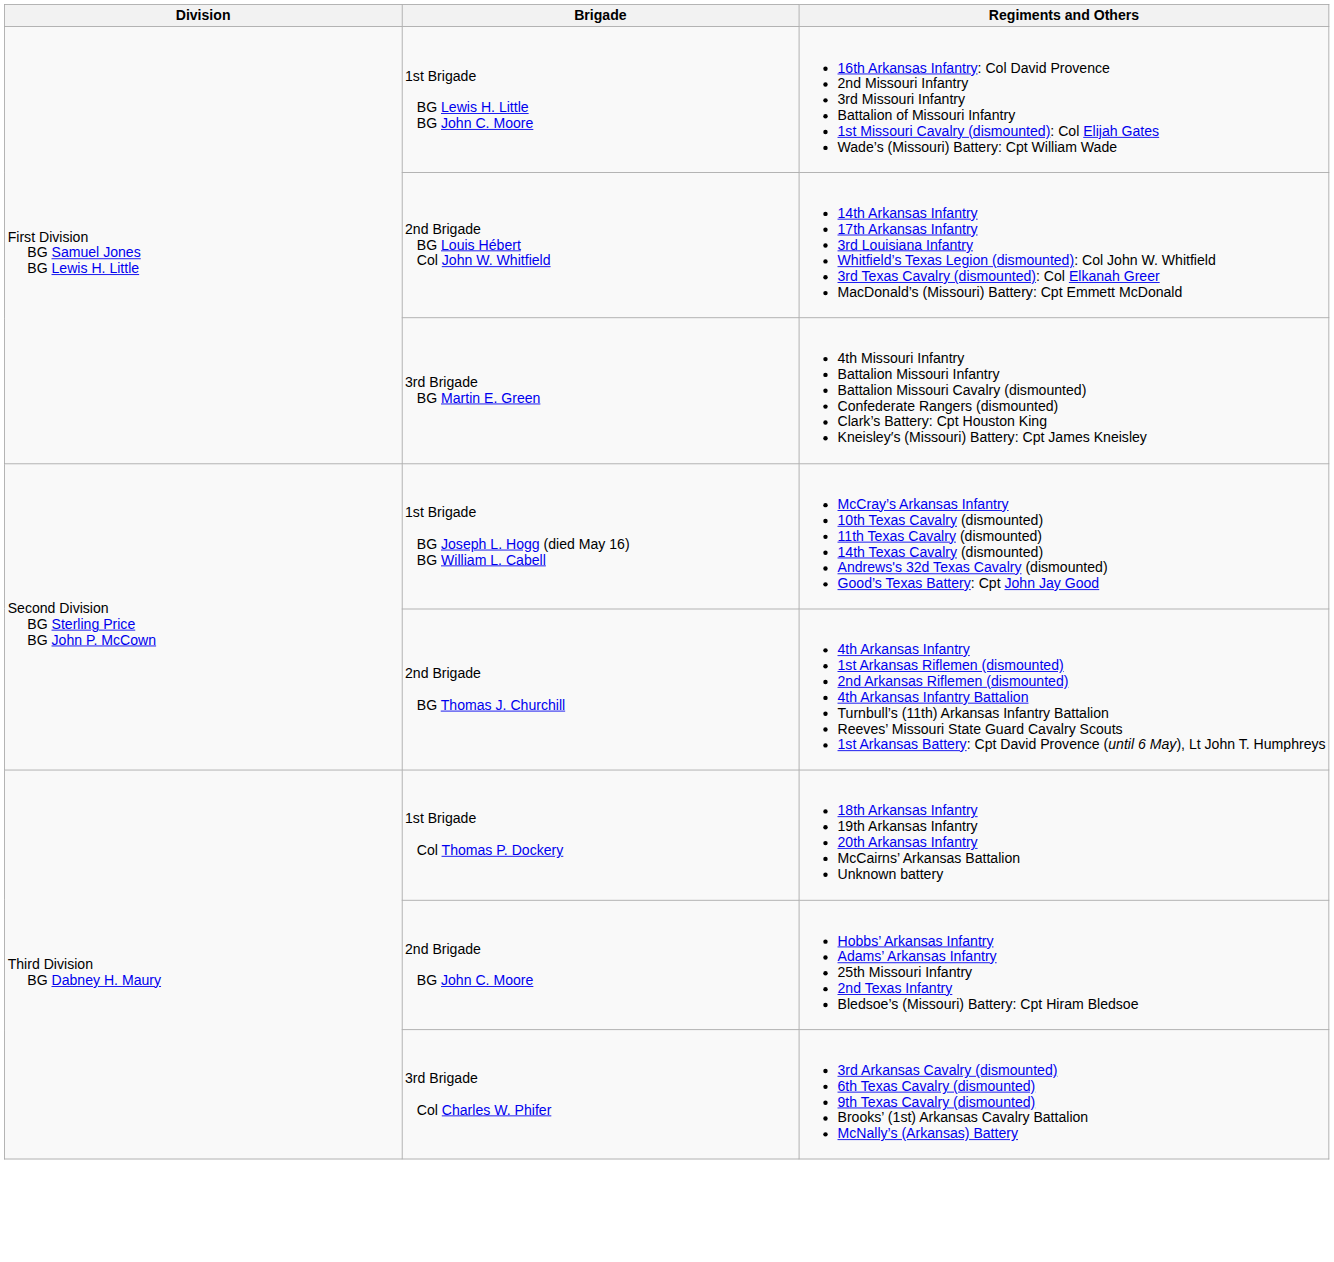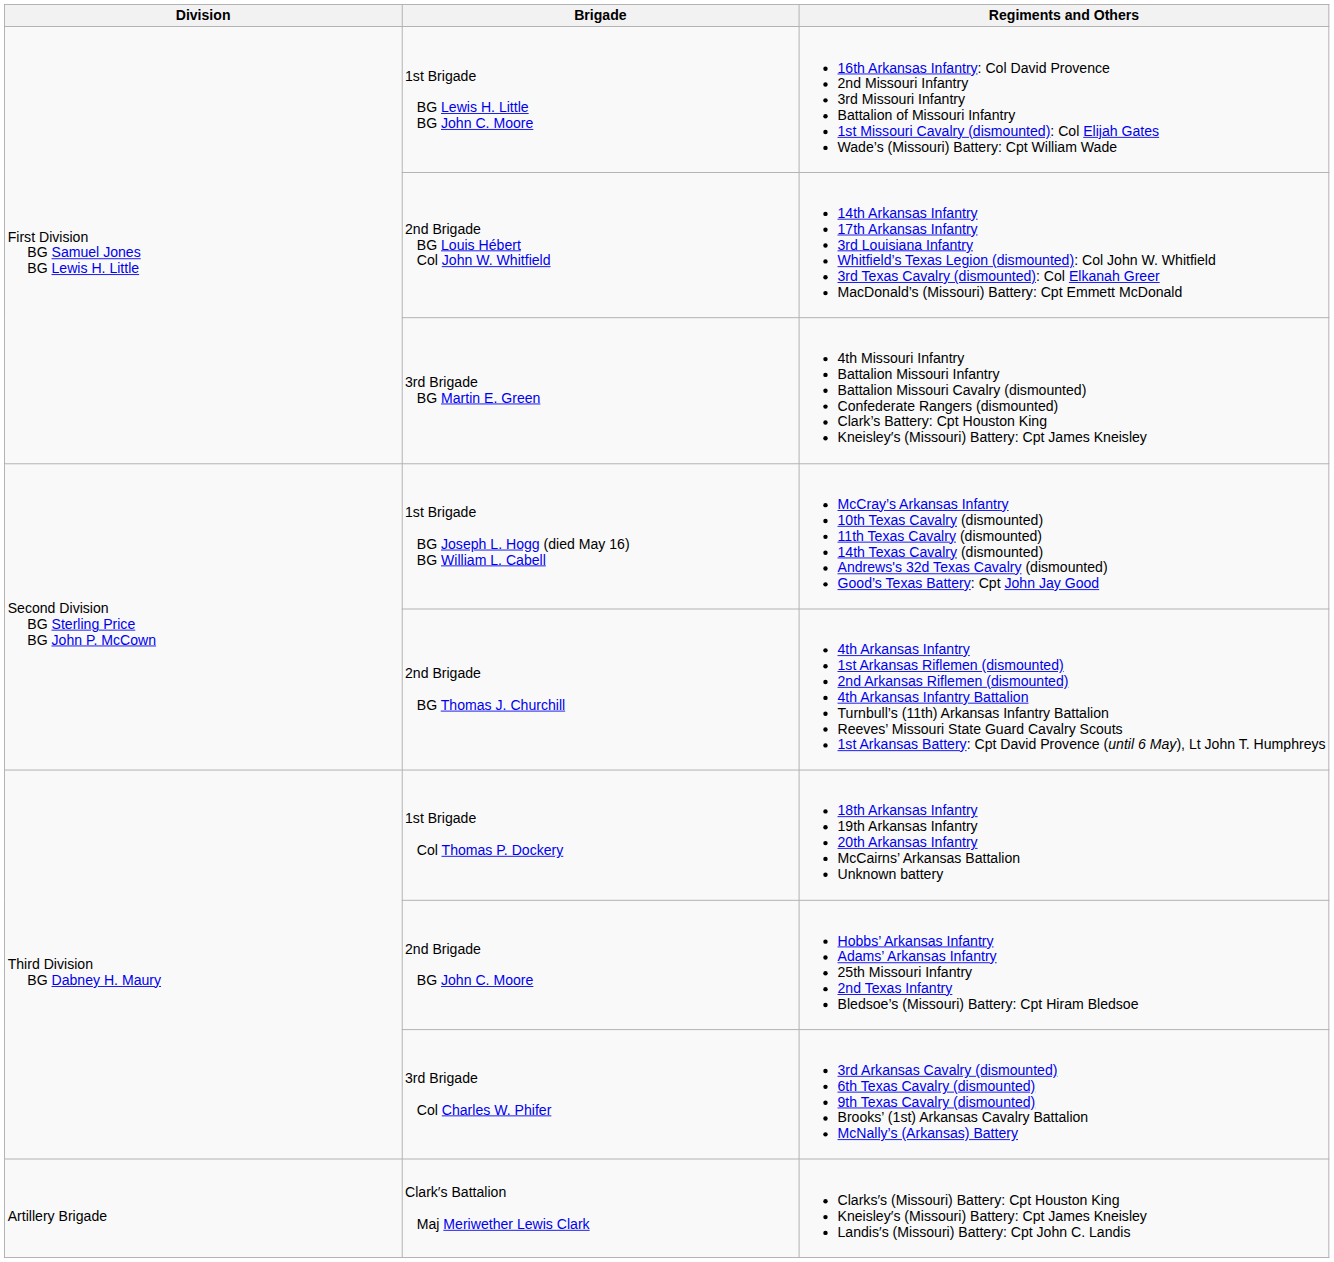+ row: (497, 1208)
